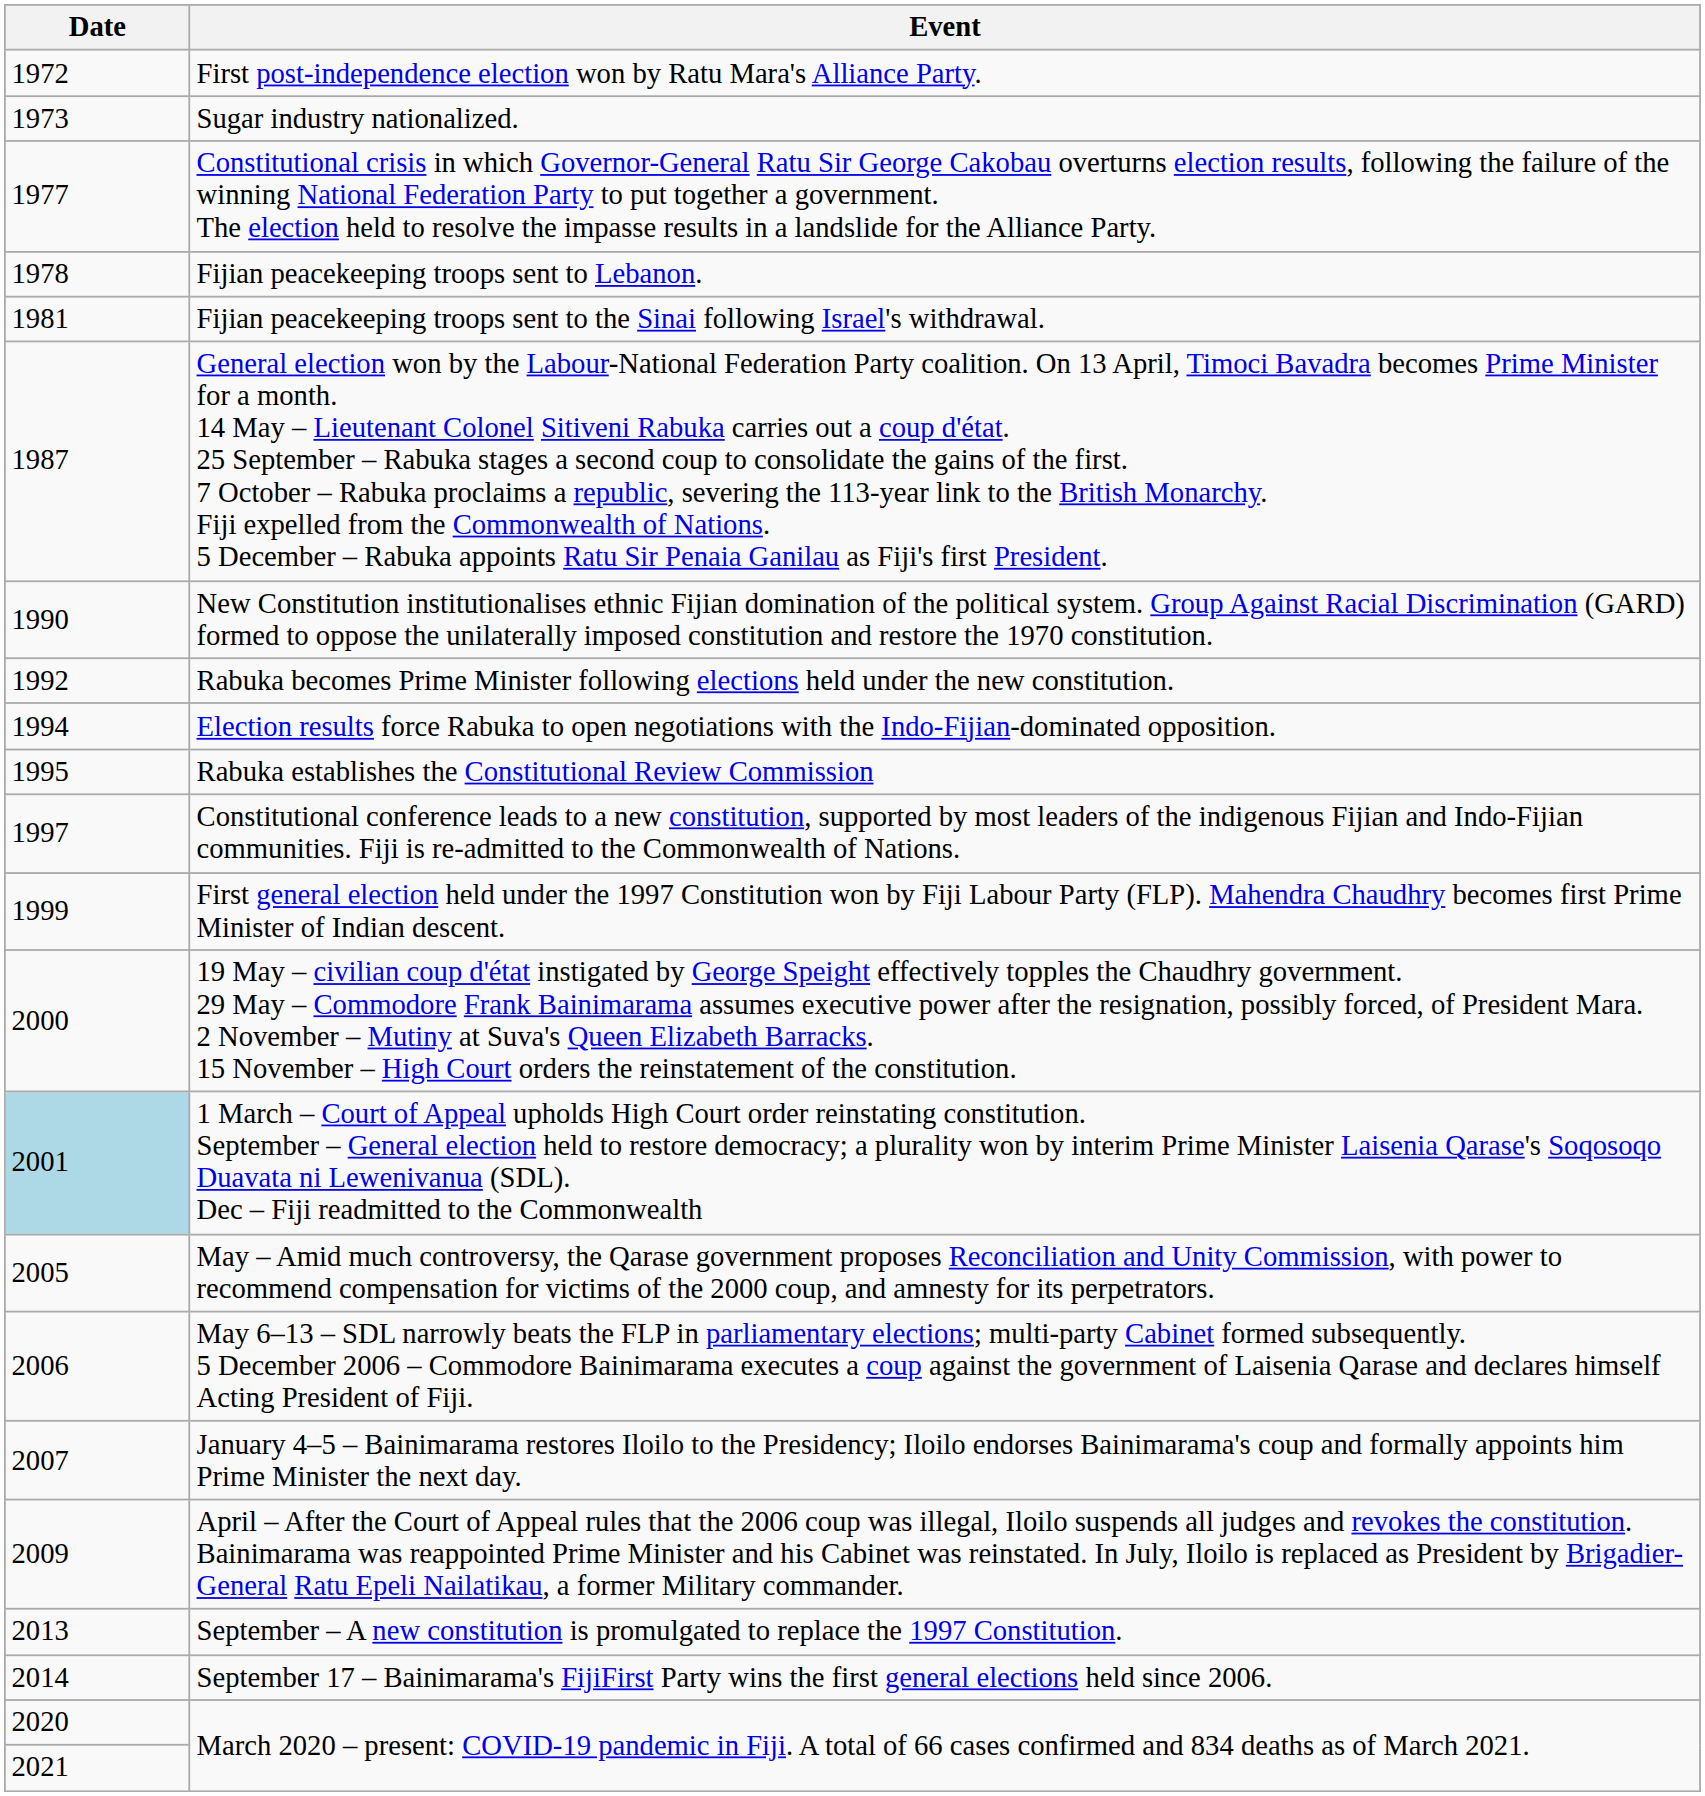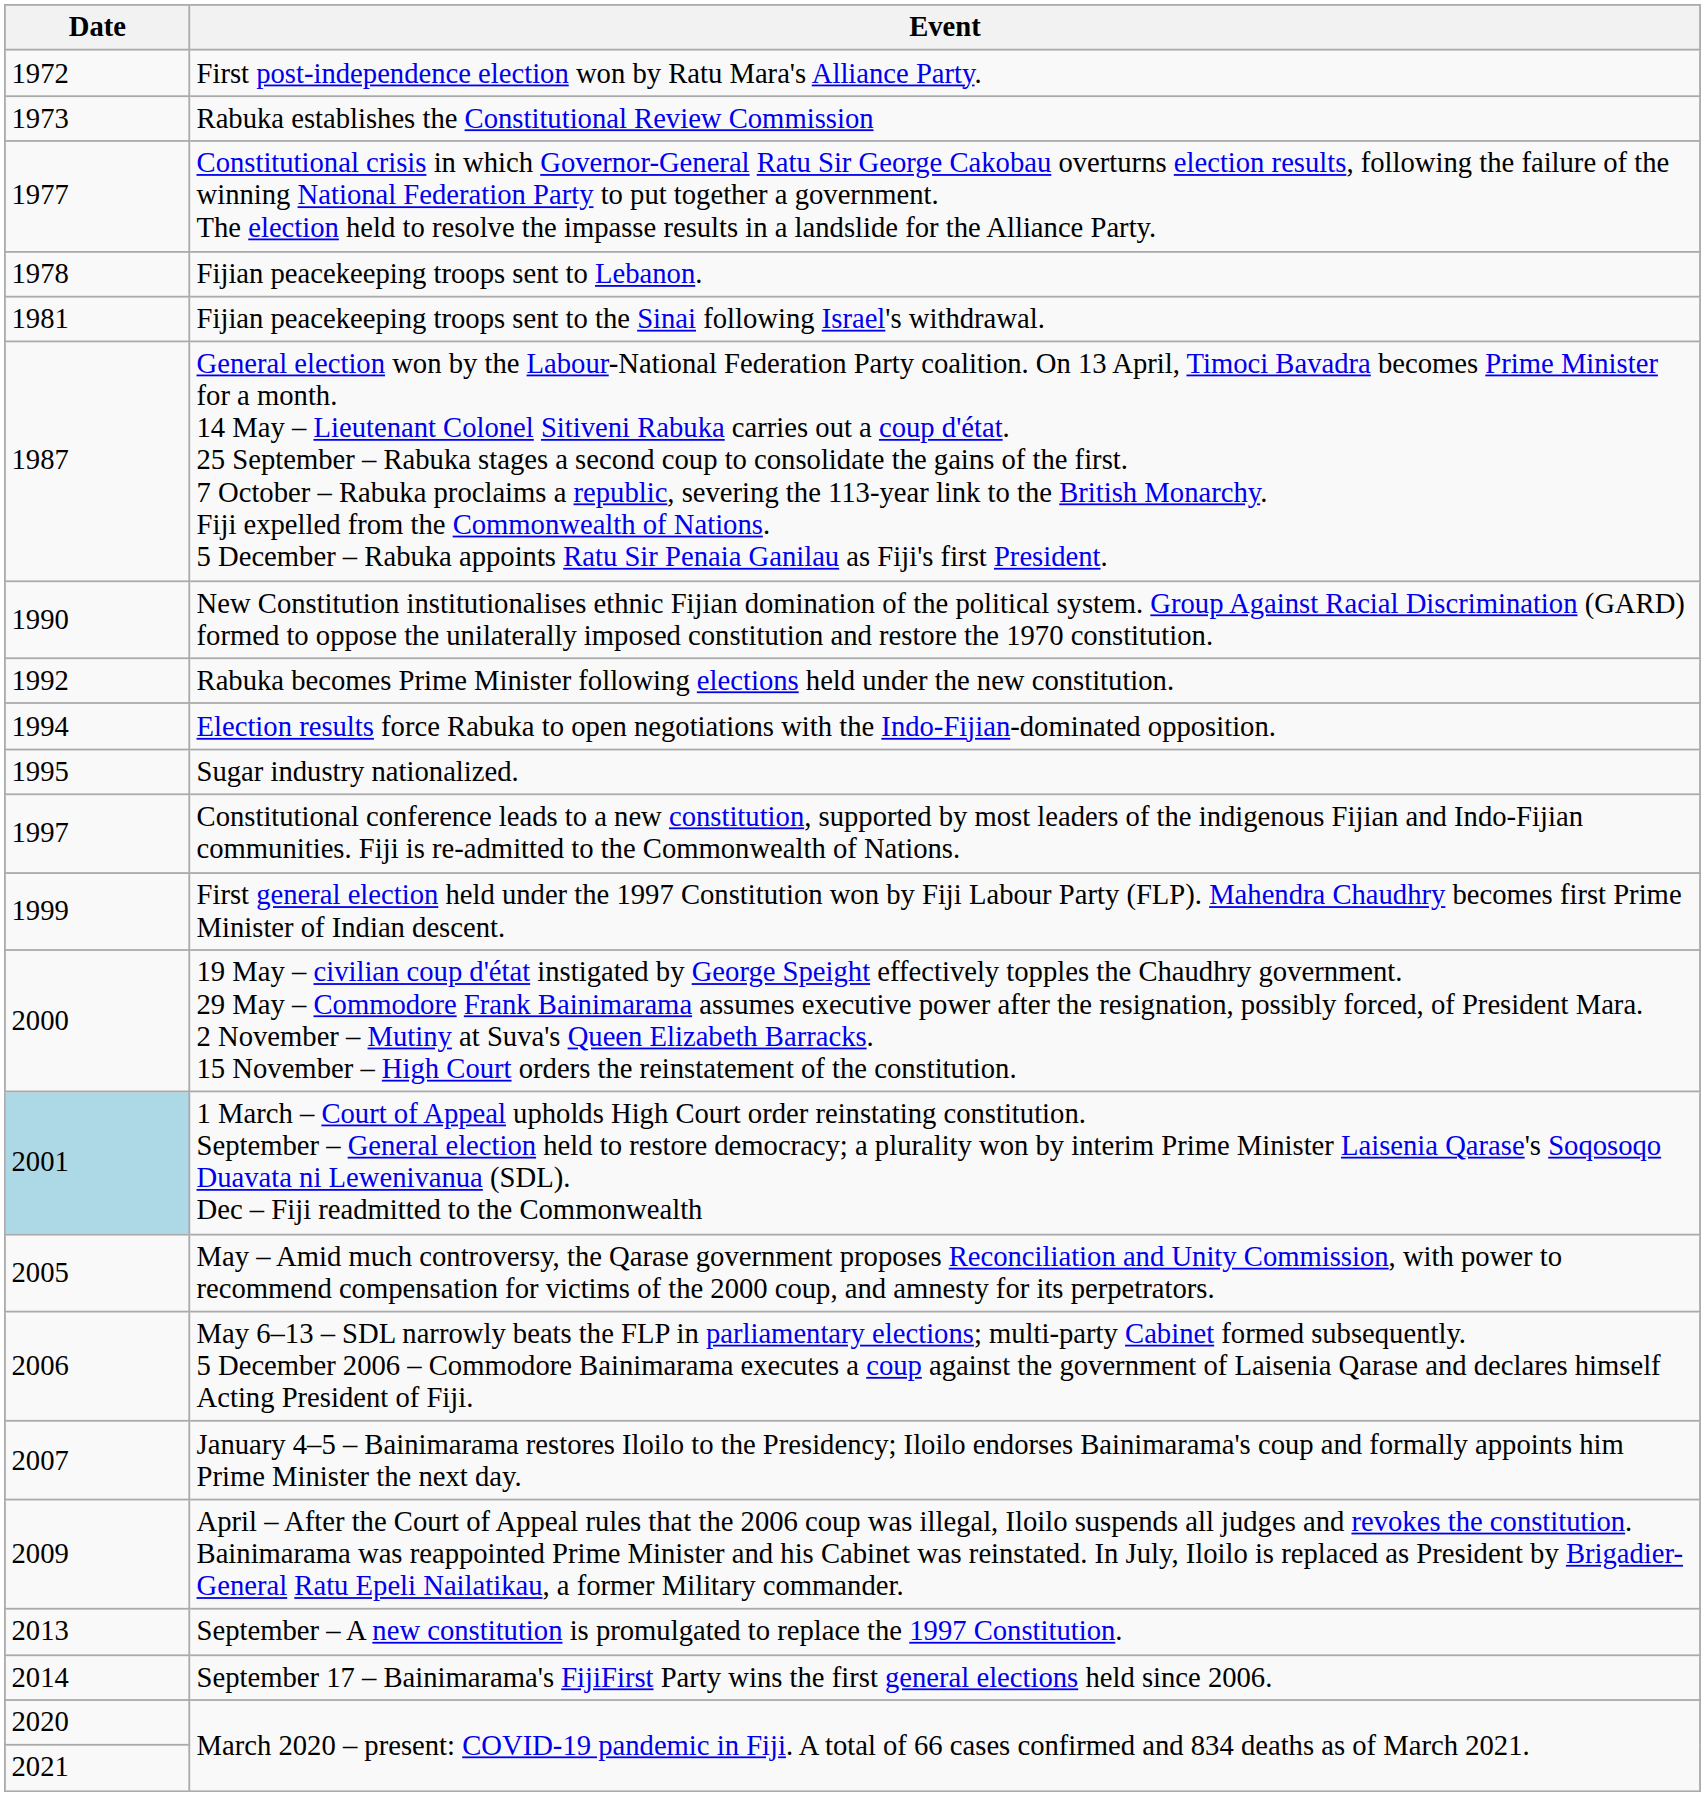(358, 118) Sugar industry nationalized. -> (535, 118) Rabuka establishes the Constitutional Review Commission
(535, 771) Rabuka establishes the Constitutional Review Commission -> (358, 771) Sugar industry nationalized.
